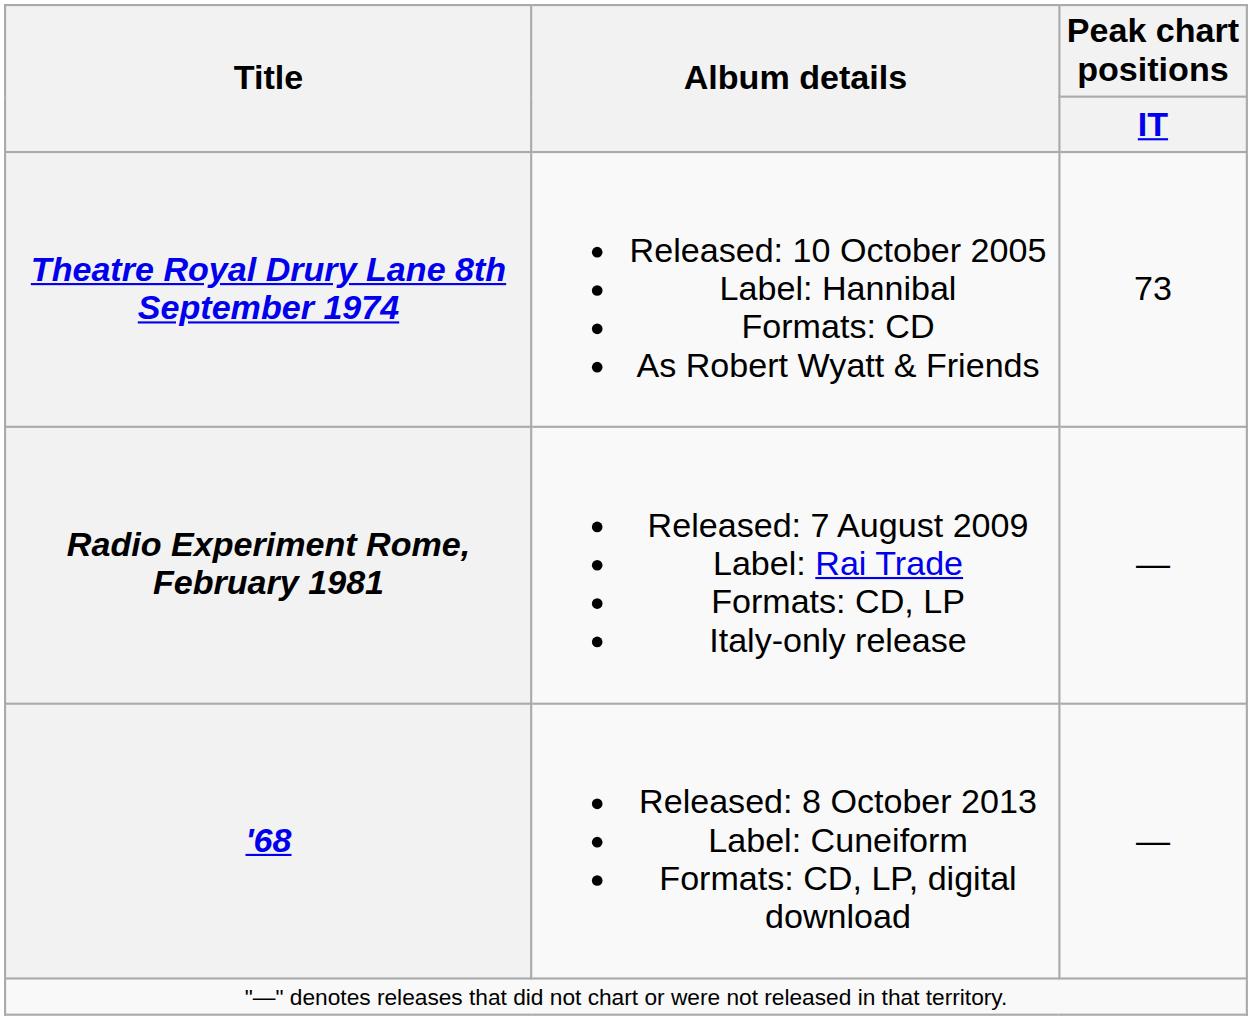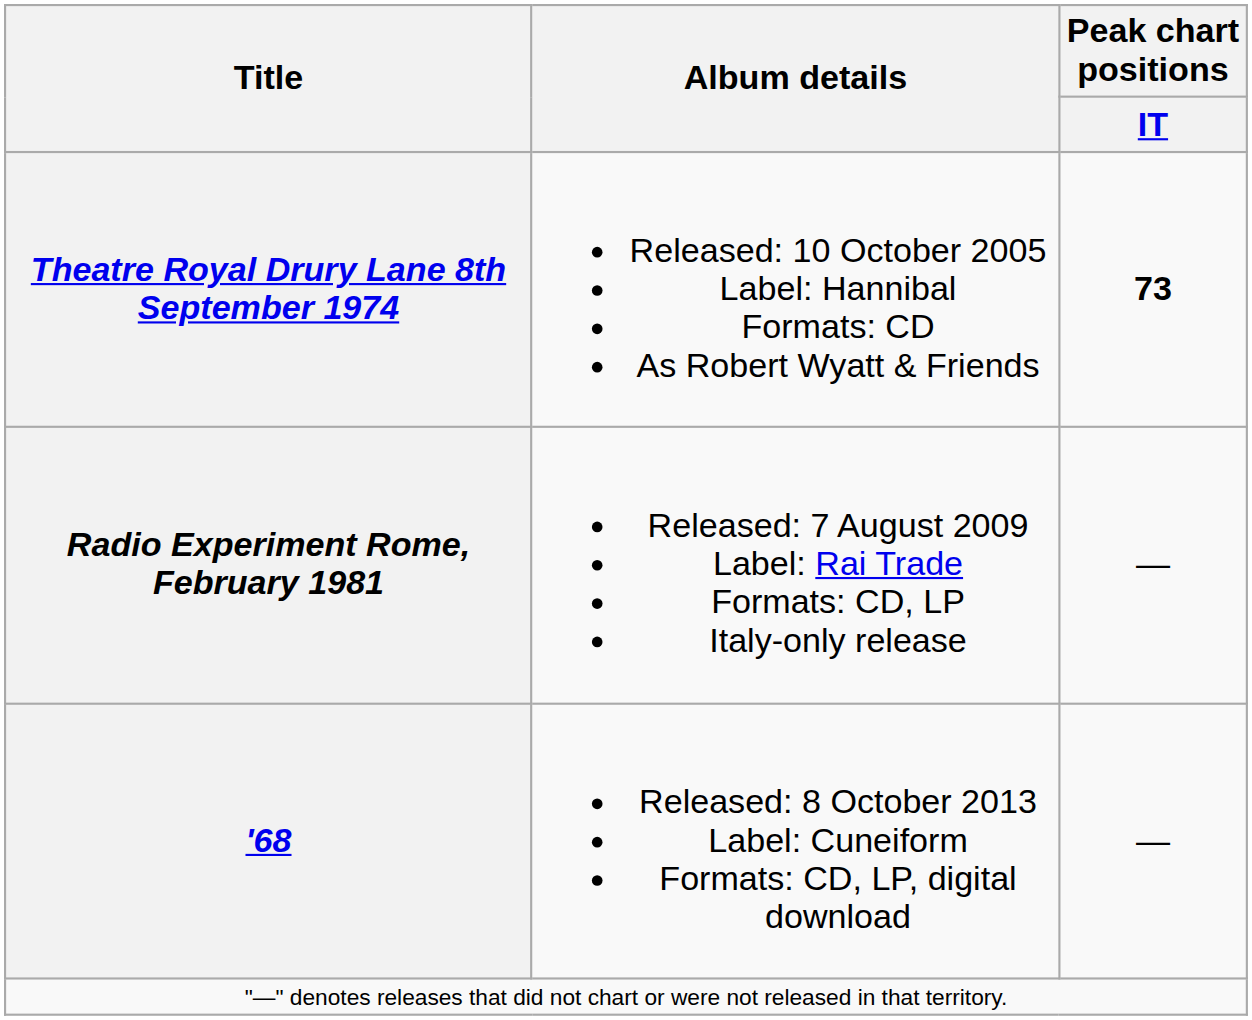(1153, 288) normal -> (1153, 288) bold
